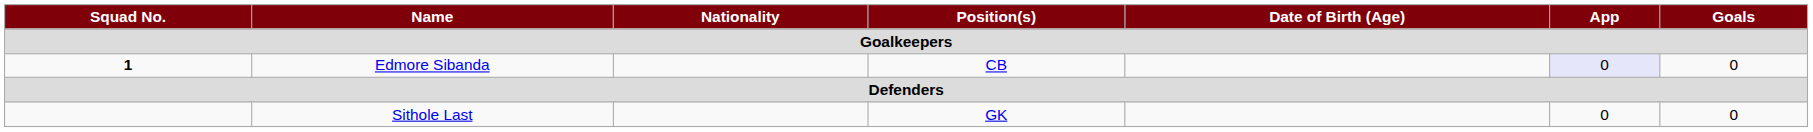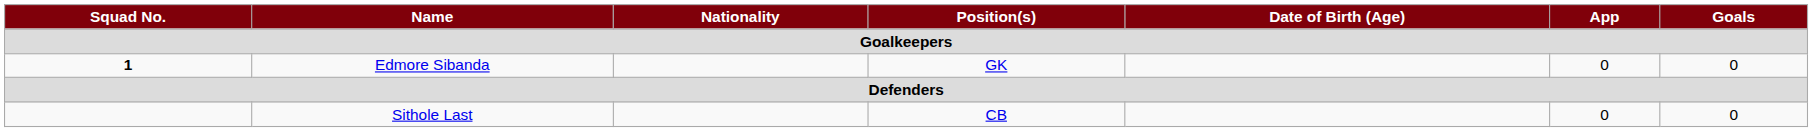(996, 66) CB -> (996, 66) GK
(1604, 66) lavender background -> (1604, 66) no background
(996, 114) GK -> (996, 114) CB
